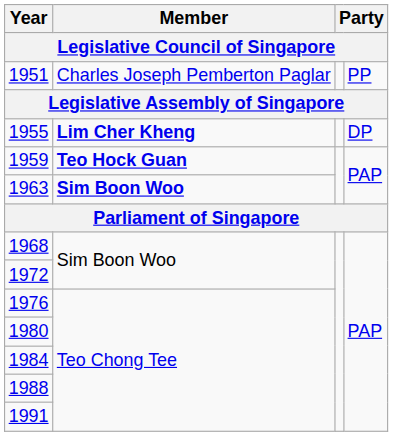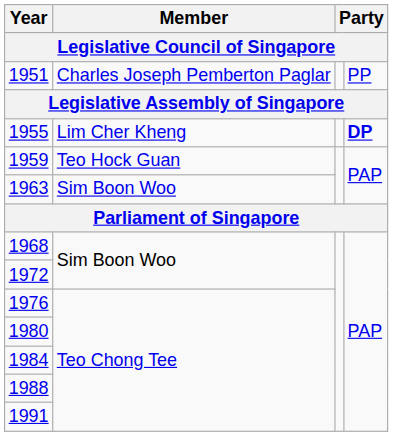(126, 132) bold -> (122, 132) normal
(360, 132) normal -> (360, 132) bold
(122, 160) bold -> (119, 160) normal
(120, 189) bold -> (116, 189) normal
